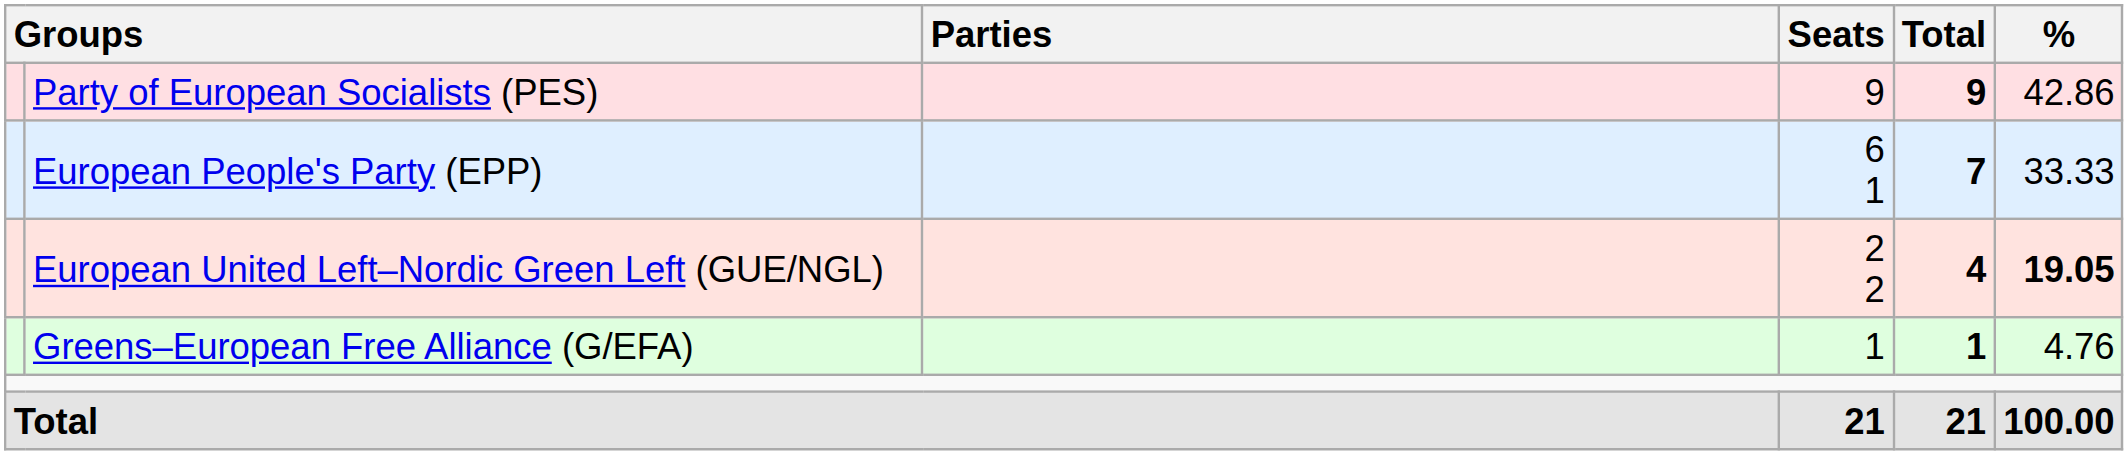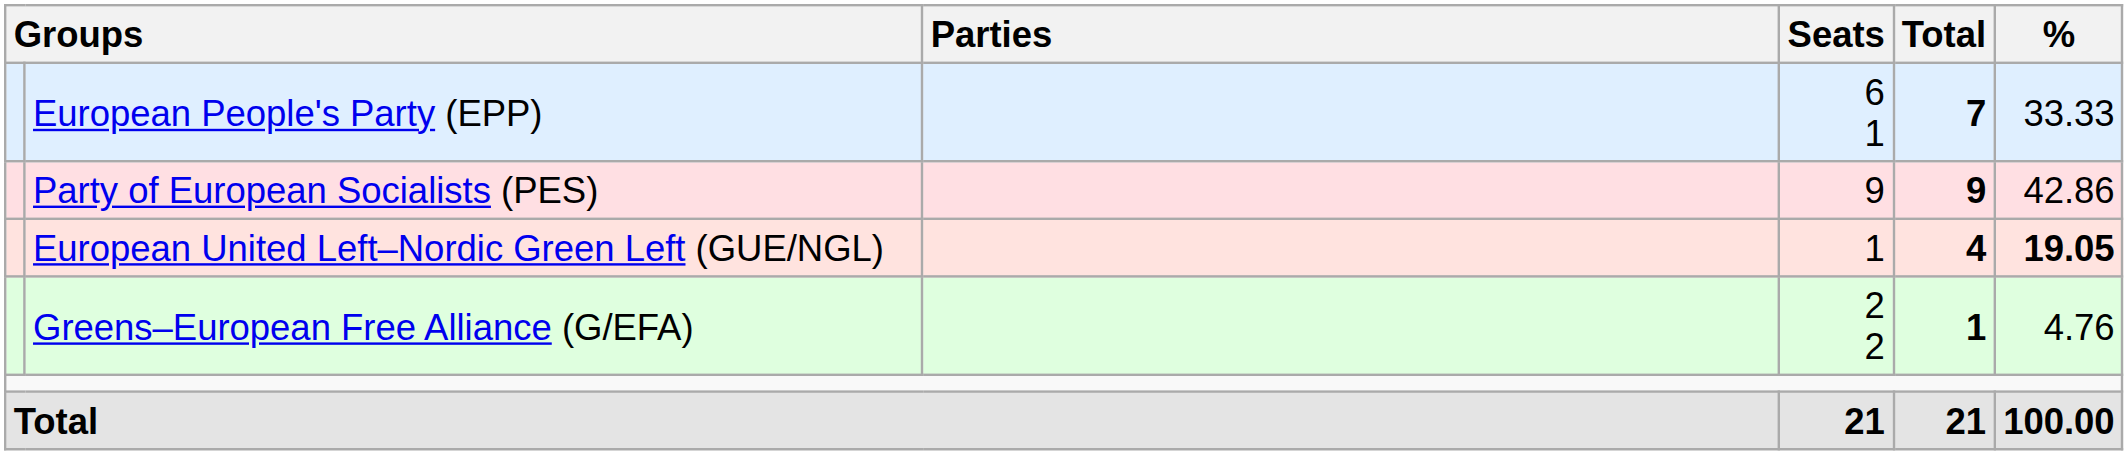rows swapped: (316, 92) <-> (288, 170)
(1875, 269) 2 2 -> (1875, 248) 1
(1875, 347) 1 -> (1875, 326) 2 2
